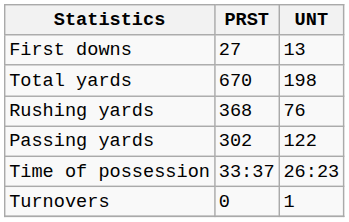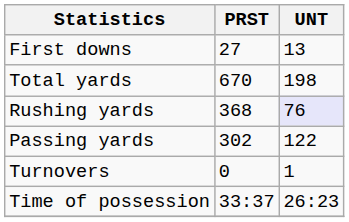(295, 111) no background -> (295, 111) lavender background
rows swapped: (59, 202) <-> (110, 171)
